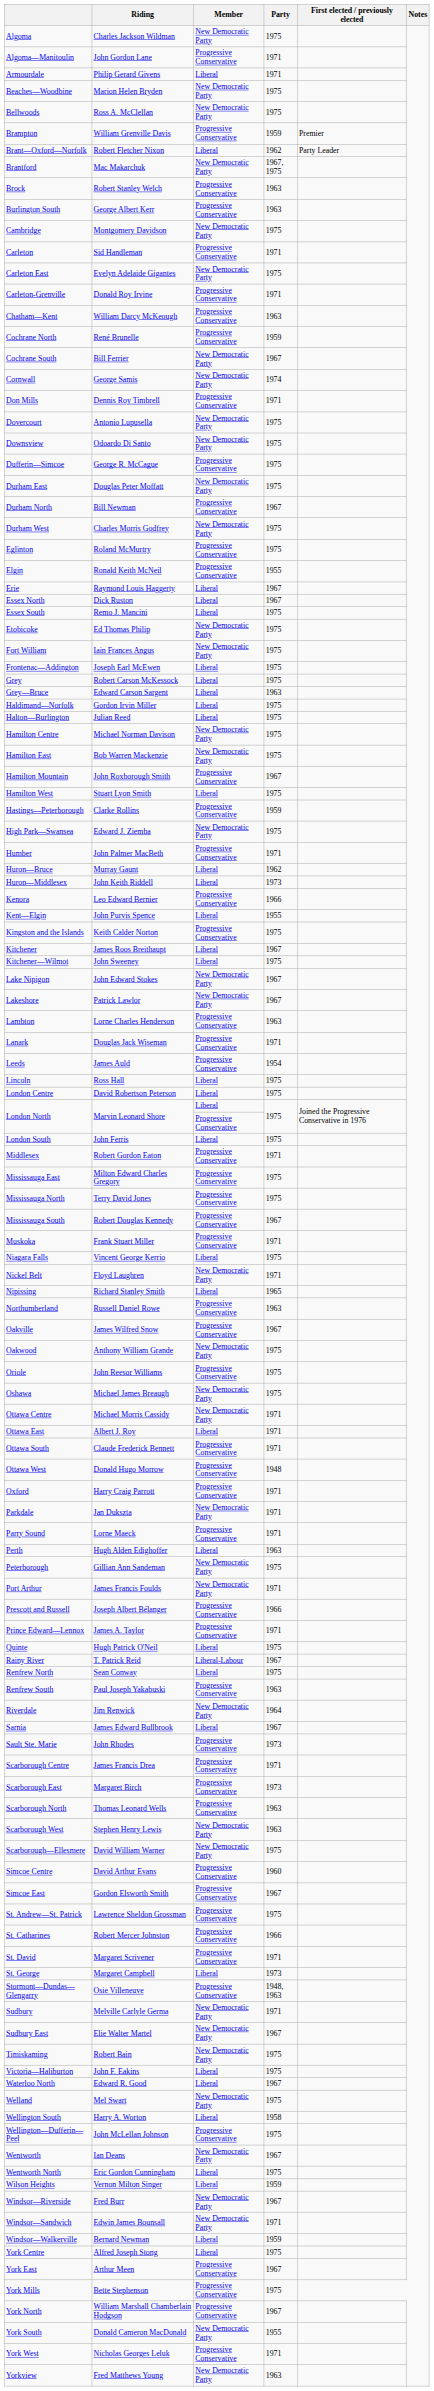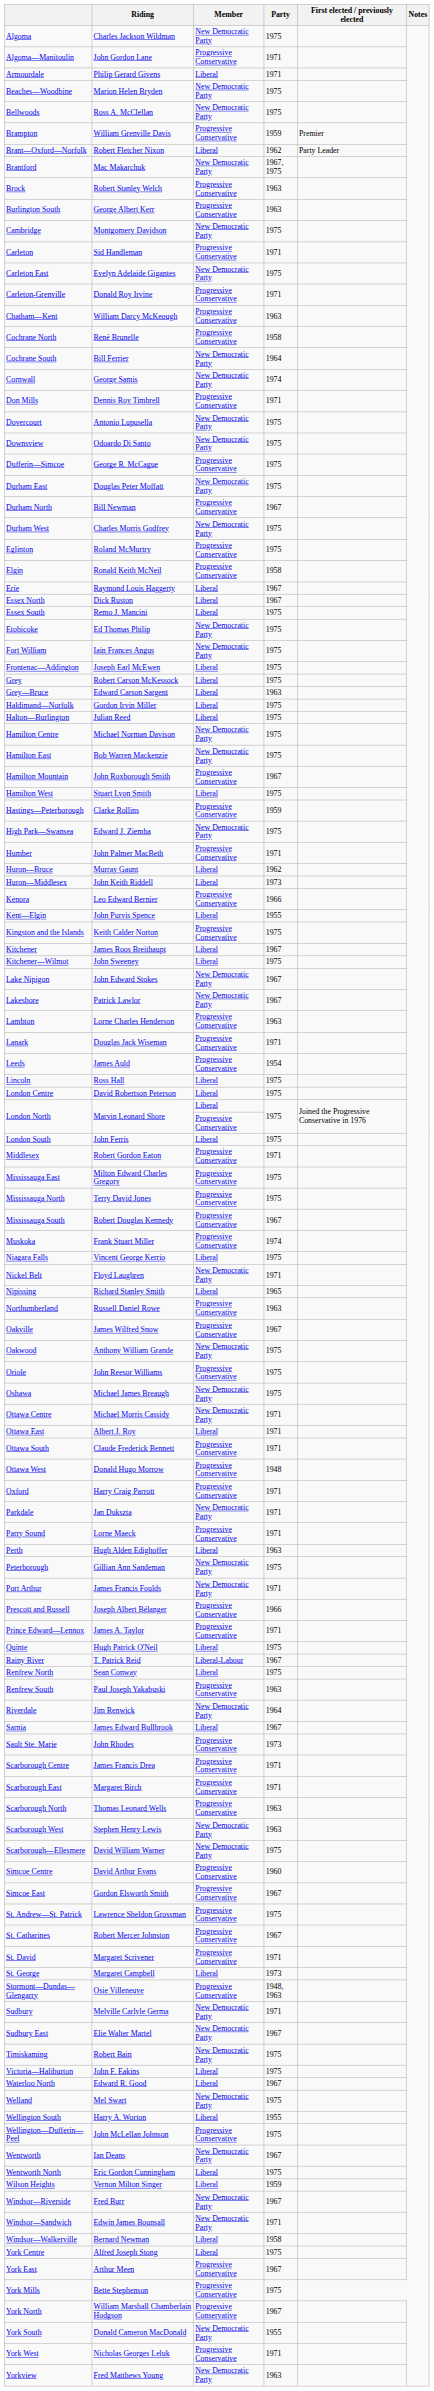(274, 337) 1959 -> (274, 337) 1958
(274, 358) 1967 -> (274, 358) 1964
(274, 571) 1955 -> (274, 571) 1958
(274, 1241) 1971 -> (274, 1241) 1974
(274, 1787) 1973 -> (274, 1787) 1971
(274, 1936) 1966 -> (274, 1936) 1967
(274, 2117) 1958 -> (274, 2117) 1955
(274, 2240) 1959 -> (274, 2240) 1958
